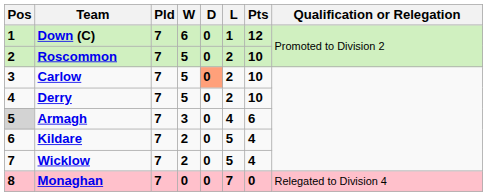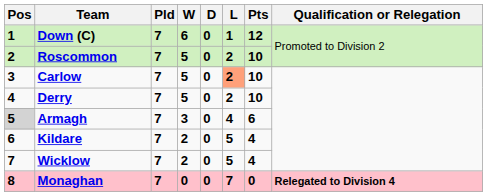(207, 77) lightsalmon background -> (207, 77) no background
(229, 77) no background -> (229, 77) lightsalmon background
(331, 182) normal -> (335, 181) bold
